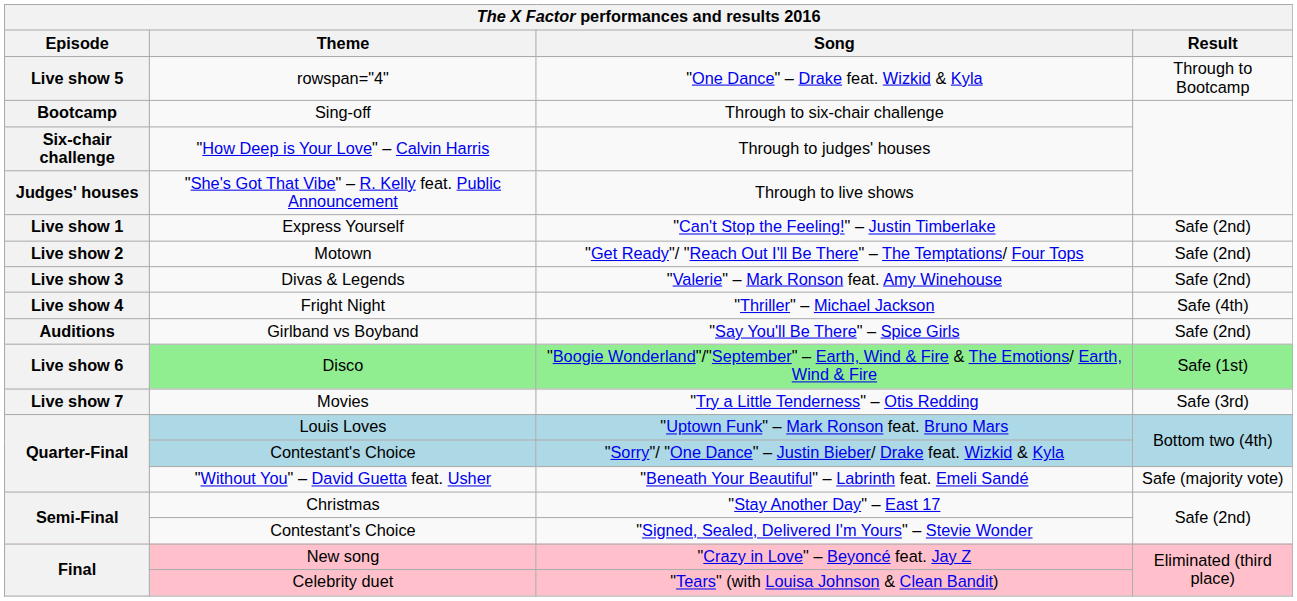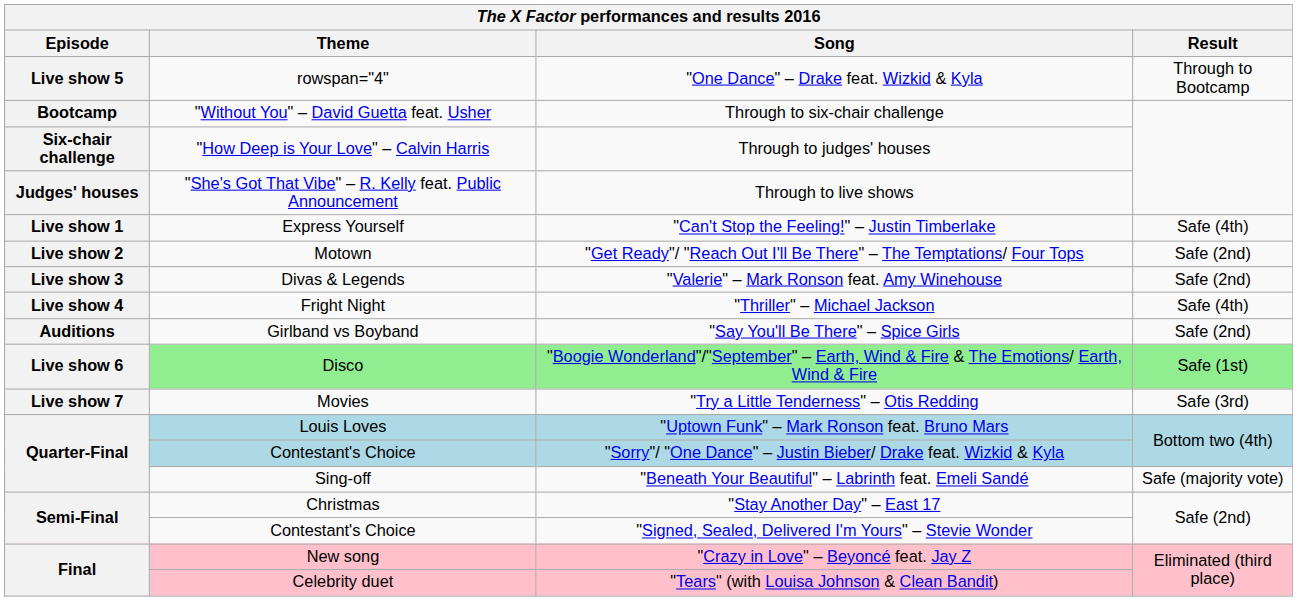(343, 113) Sing-off -> (343, 113) "Without You" – David Guetta feat. Usher
(1213, 227) Safe (2nd) -> (1213, 227) Safe (4th)
(343, 479) "Without You" – David Guetta feat. Usher -> (343, 479) Sing-off
